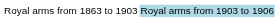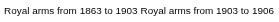(207, 11) lightblue background -> (207, 11) no background
